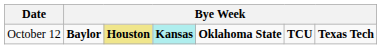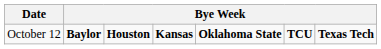(128, 34) khaki background -> (128, 34) no background
(174, 34) paleturquoise background -> (174, 34) no background
